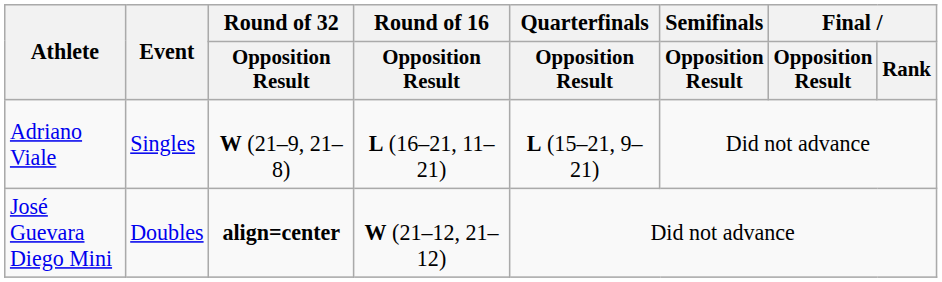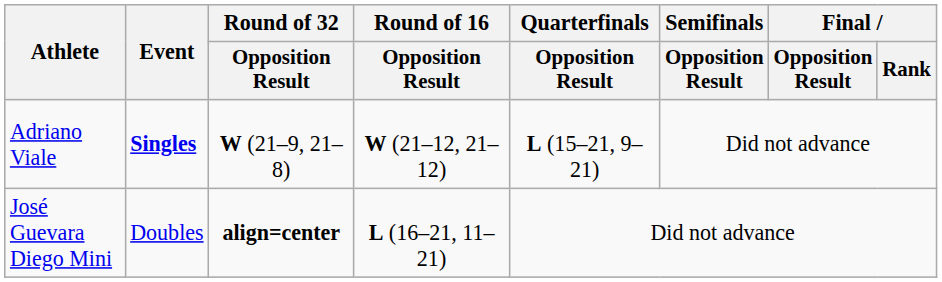(163, 144) normal -> (163, 144) bold
(432, 157) L (16–21, 11–21) -> (432, 157) W (21–12, 21–12)
(432, 245) W (21–12, 21–12) -> (432, 245) L (16–21, 11–21)
